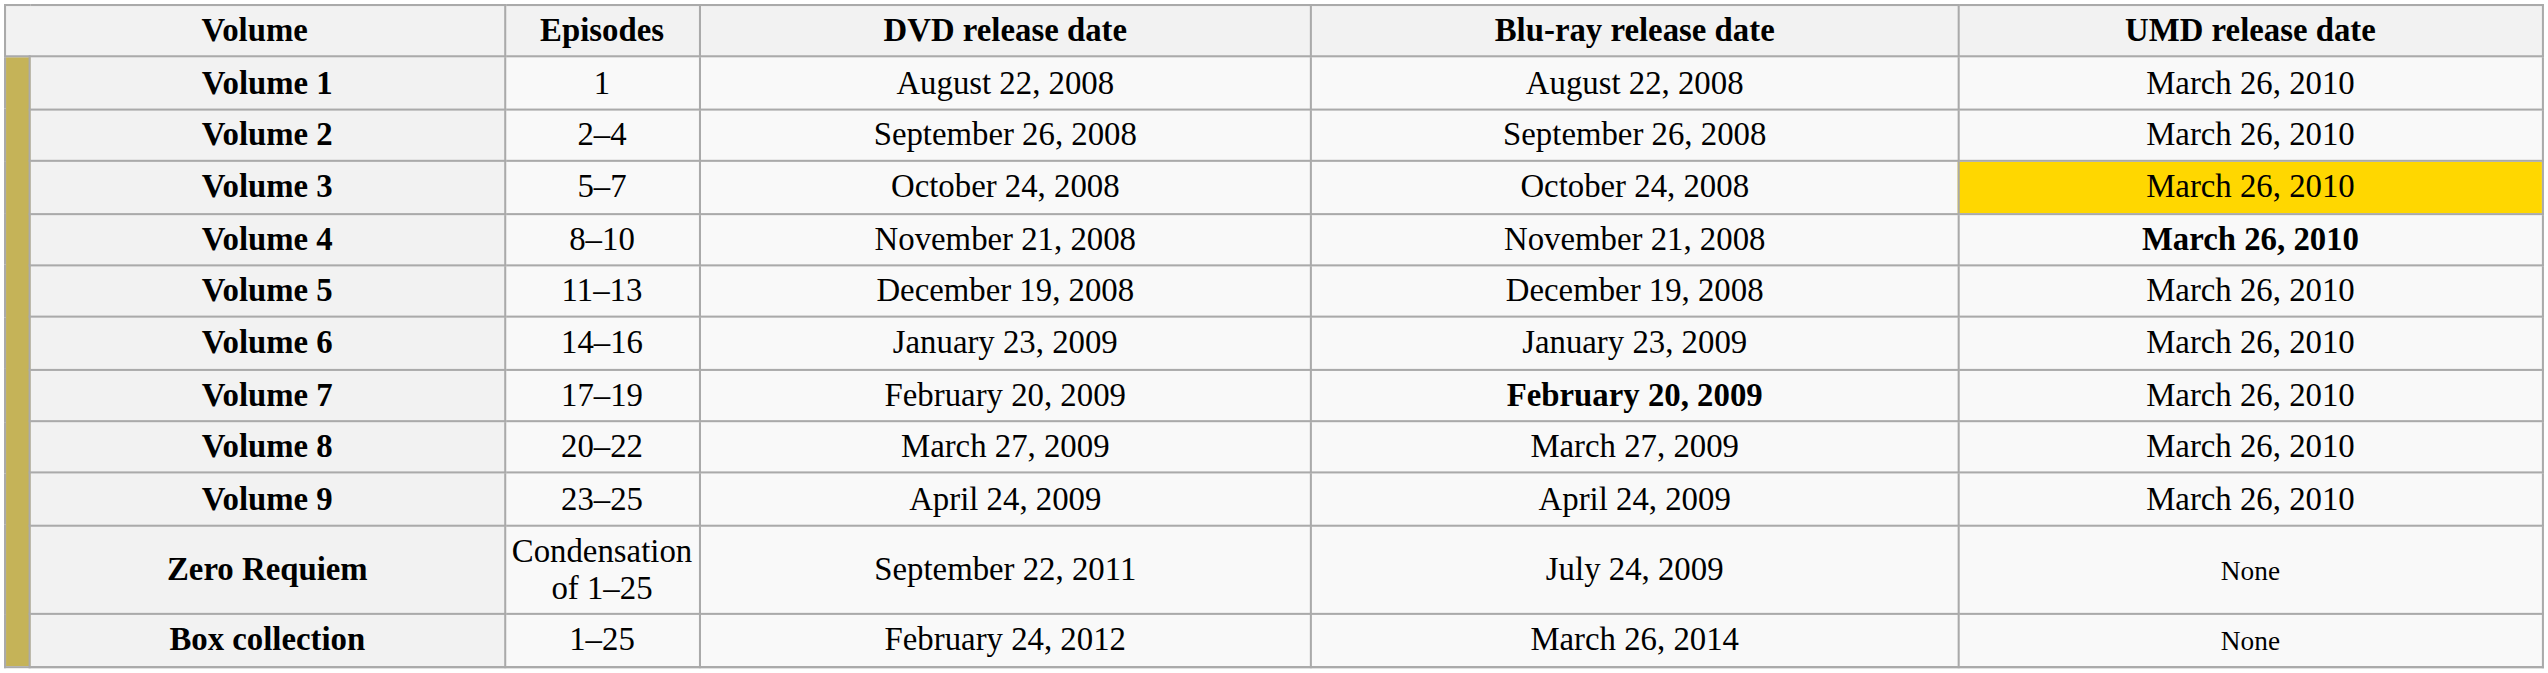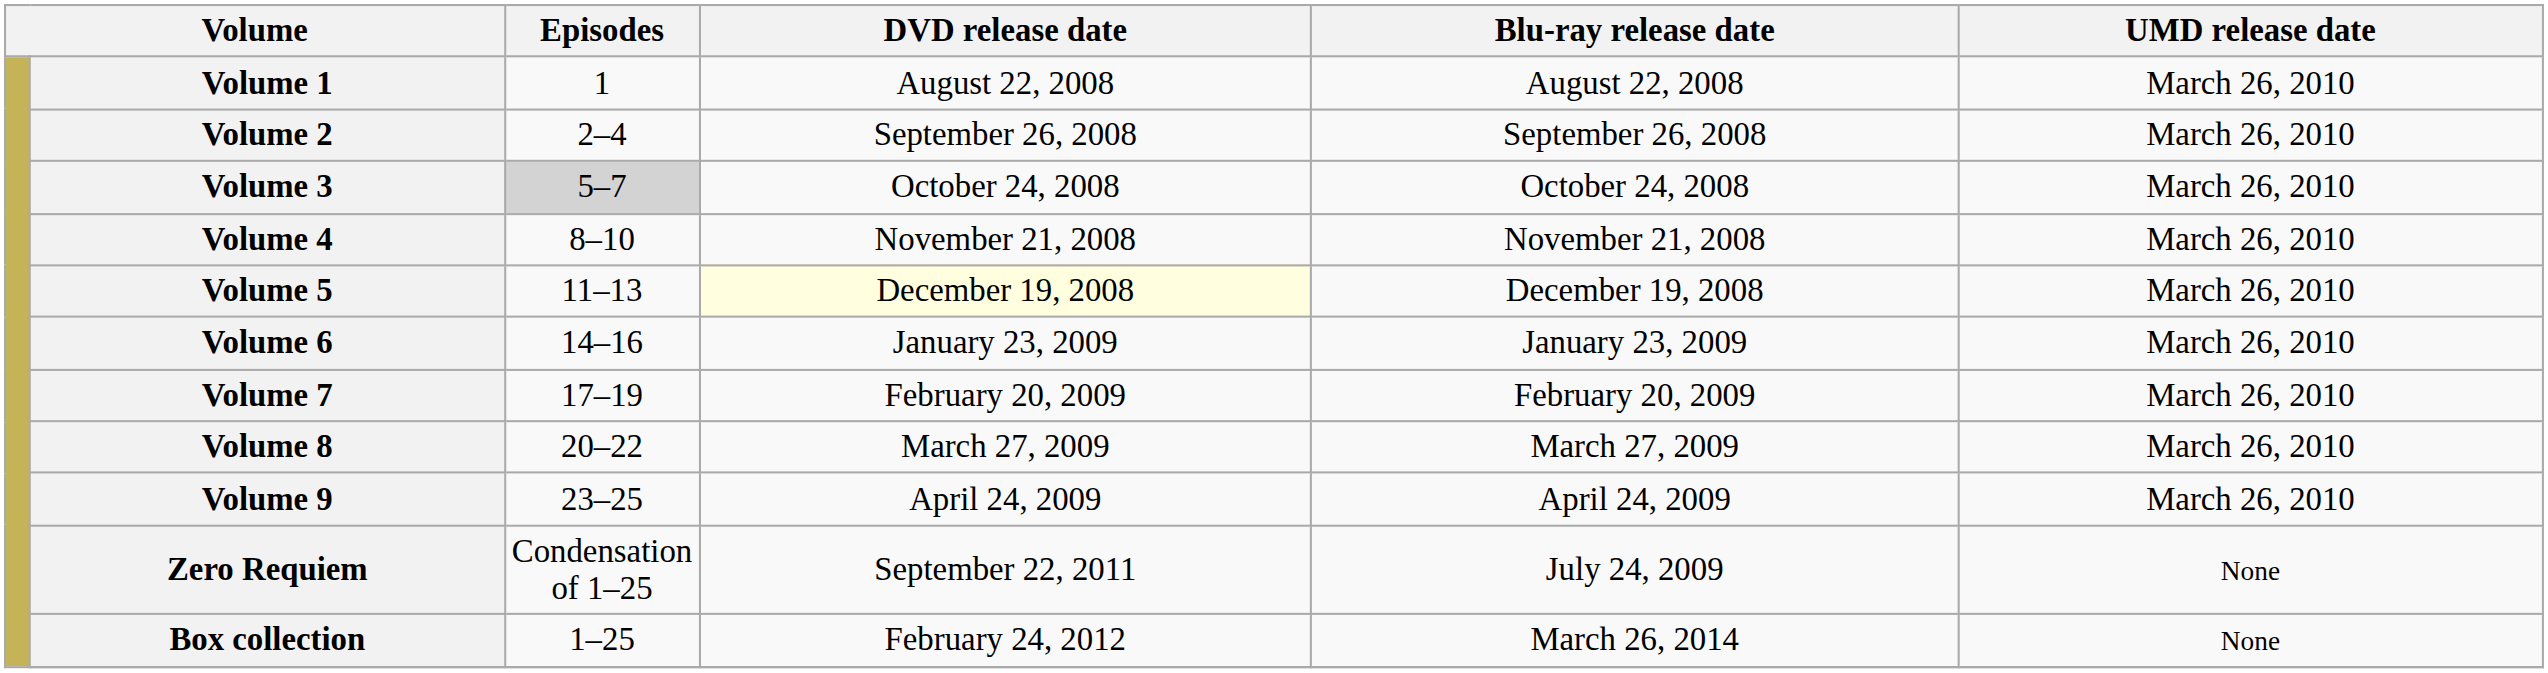(602, 186) no background -> (602, 186) lightgrey background
(2250, 186) gold background -> (2250, 186) no background
(2250, 238) bold -> (2250, 238) normal
(1005, 290) no background -> (1005, 290) lightyellow background
(1635, 394) bold -> (1635, 394) normal
